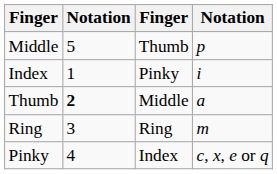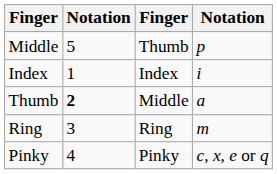(159, 73) Pinky -> (158, 73) Index
(158, 155) Index -> (159, 155) Pinky
